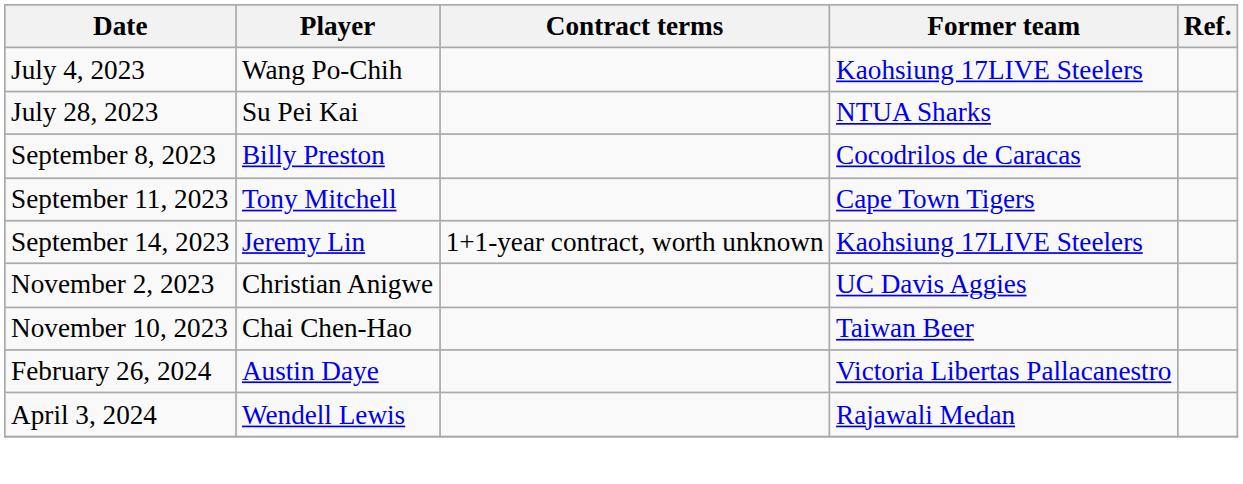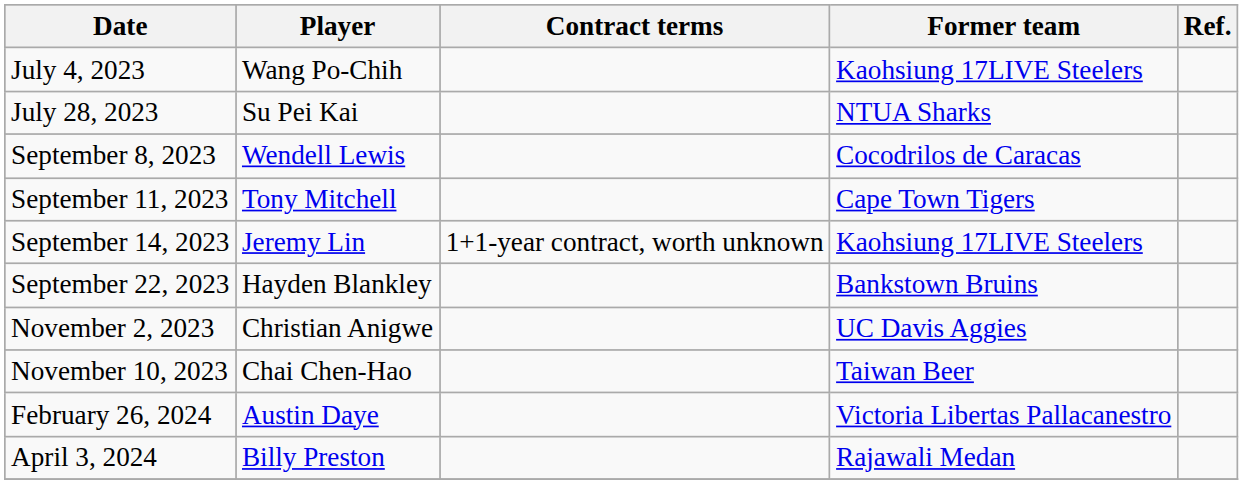(313, 155) Billy Preston -> (324, 155) Wendell Lewis
+ row: (120, 284)
(324, 414) Wendell Lewis -> (313, 457) Billy Preston
